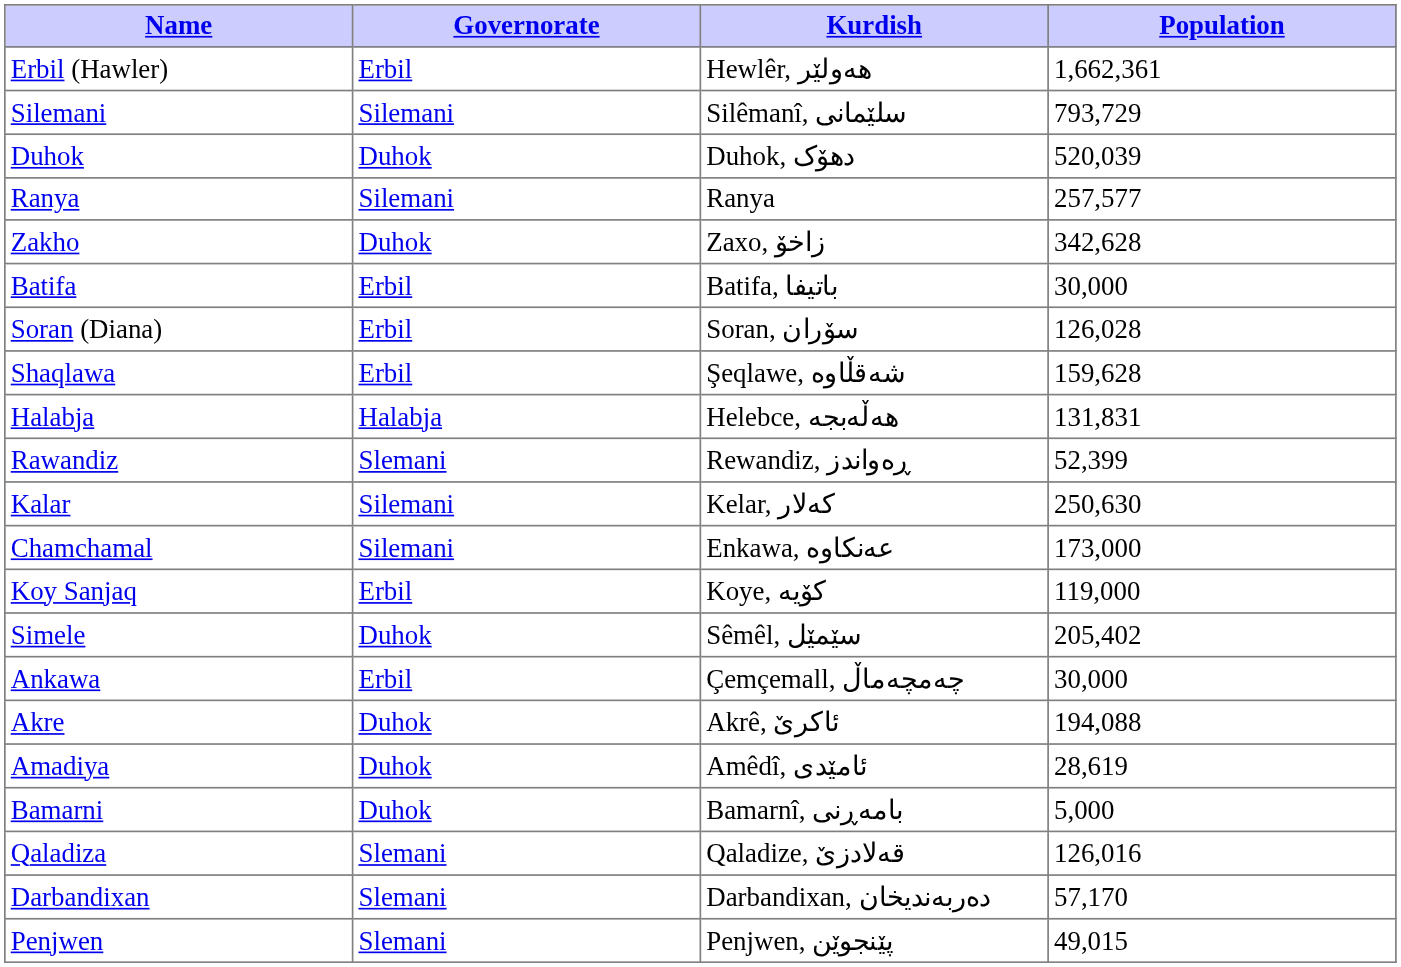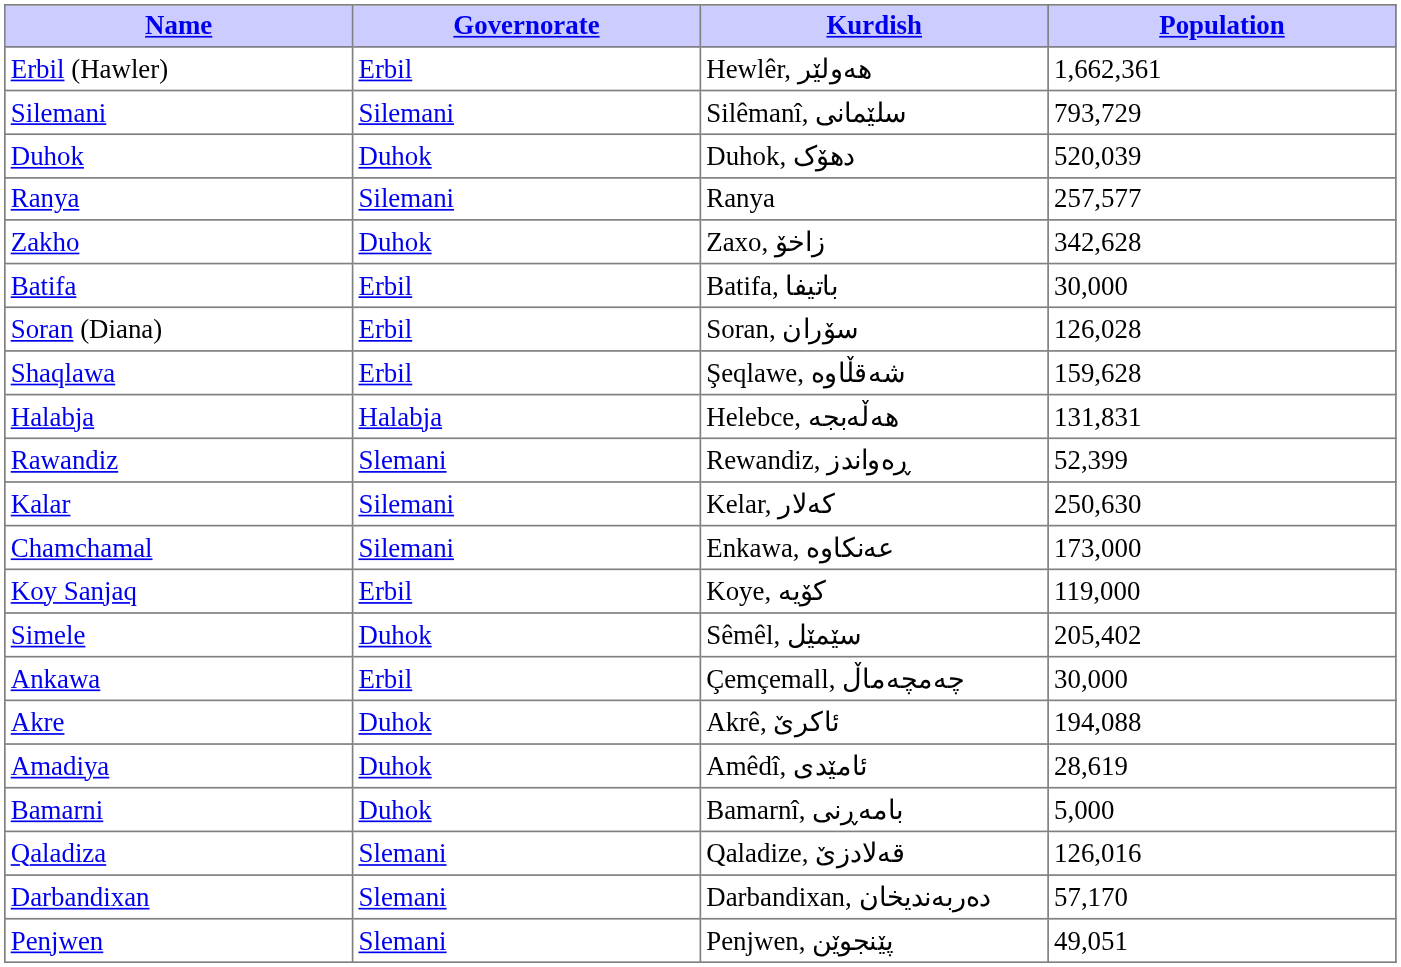(1091, 940) 49,015 -> (1091, 940) 49,051
